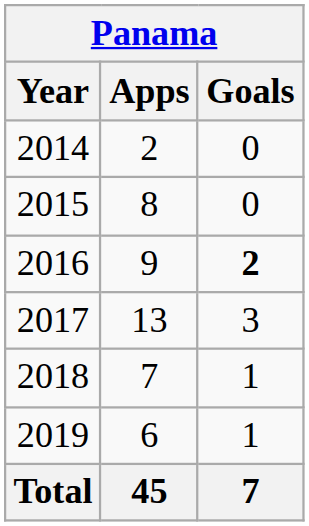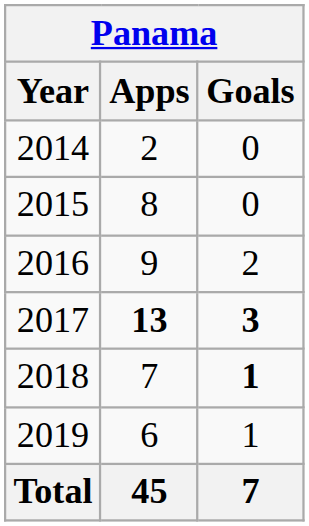(250, 262) bold -> (250, 262) normal
(149, 319) normal -> (149, 319) bold
(250, 319) normal -> (250, 319) bold
(250, 377) normal -> (250, 377) bold
